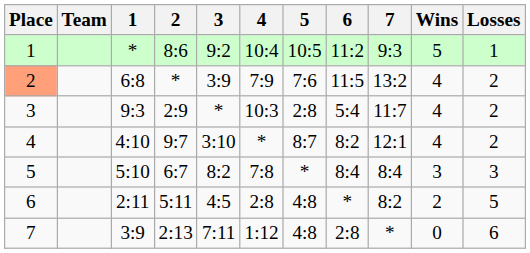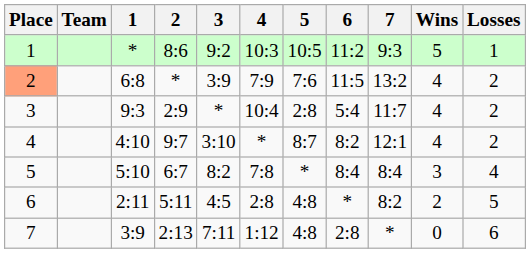(262, 50) 10:4 -> (262, 50) 10:3
(262, 111) 10:3 -> (262, 111) 10:4
(494, 171) 3 -> (494, 171) 4
